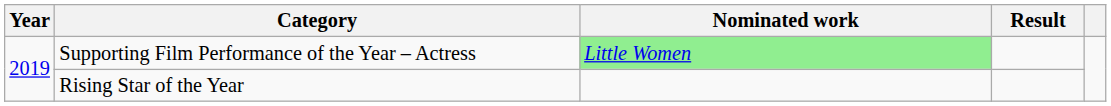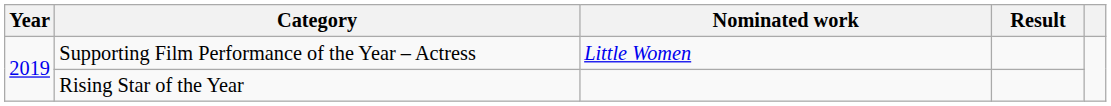(638, 52) lightgreen background -> (638, 52) no background
